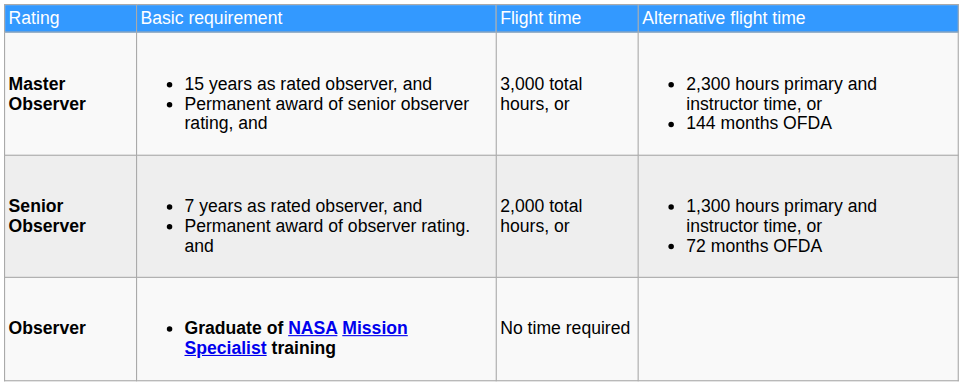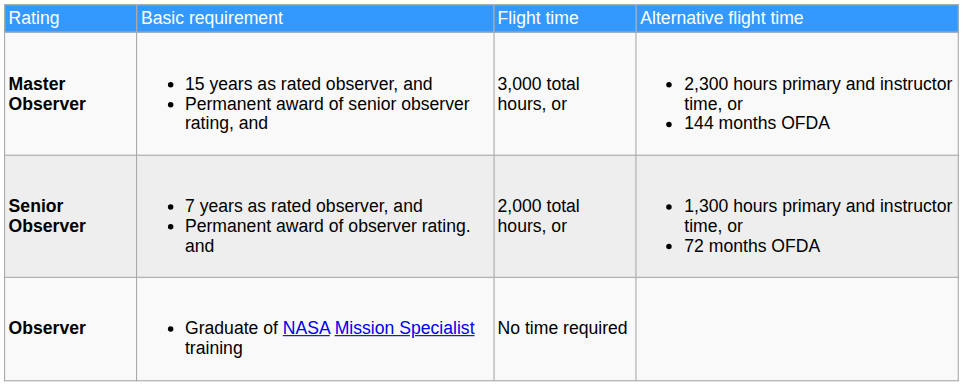(316, 339) bold -> (315, 339) normal
